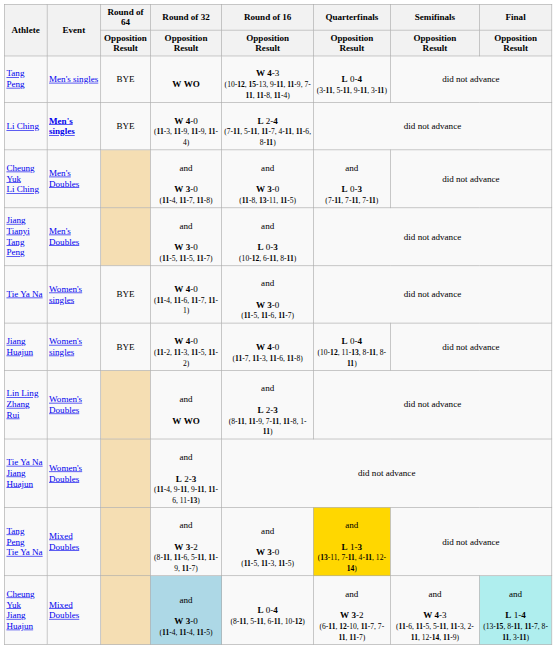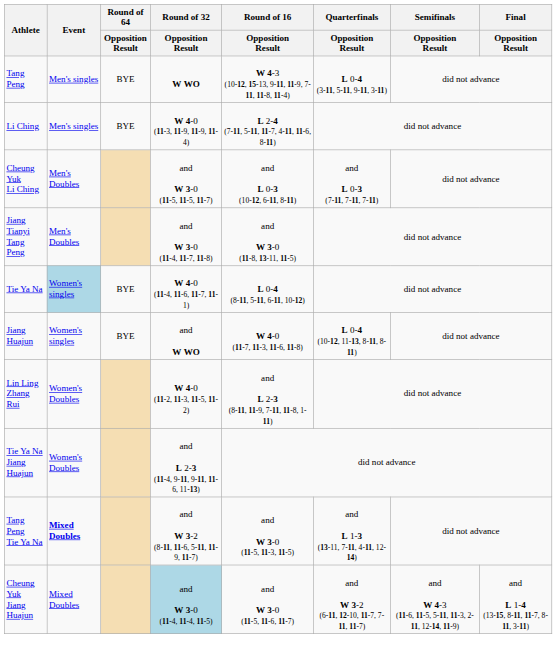(62, 126) bold -> (74, 126) normal
(186, 184) and W 3-0 (11-4, 11-7, 11-8) -> (186, 184) and W 3-0 (11-5, 11-5, 11-7)
(268, 184) and W 3-0 (11-8, 13-11, 11-5) -> (268, 184) and L 0-3 (10-12, 6-11, 8-11)
(186, 242) and W 3-0 (11-5, 11-5, 11-7) -> (186, 242) and W 3-0 (11-4, 11-7, 11-8)
(268, 242) and L 0-3 (10-12, 6-11, 8-11) -> (268, 242) and W 3-0 (11-8, 13-11, 11-5)
(66, 294) no background -> (66, 289) lightblue background
(268, 300) and W 3-0 (11-5, 11-6, 11-7) -> (268, 294) L 0-4 (8-11, 5-11, 6-11, 10-12)
(186, 352) W 4-0 (11-2, 11-3, 11-5, 11-2) -> (186, 342) and W WO
(186, 410) and W WO -> (186, 399) W 4-0 (11-2, 11-3, 11-5, 11-2)
(64, 542) normal -> (65, 531) bold
(352, 547) gold background -> (352, 536) no background
(268, 616) L 0-4 (8-11, 5-11, 6-11, 10-12) -> (268, 605) and W 3-0 (11-5, 11-6, 11-7)
(516, 616) paleturquoise background -> (516, 605) no background
